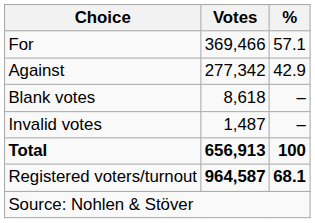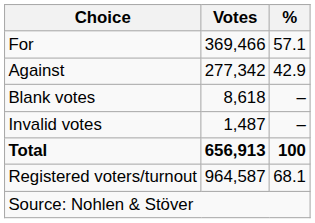(235, 177) bold -> (235, 177) normal
(290, 177) bold -> (290, 177) normal
